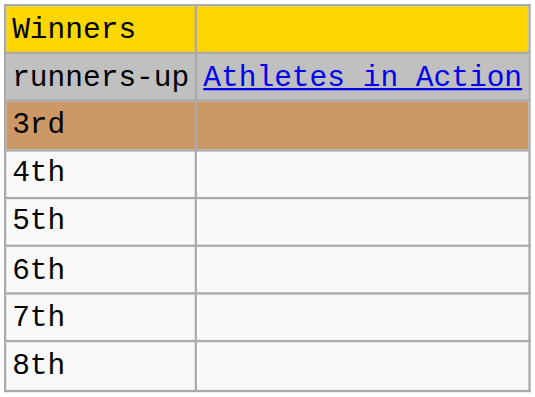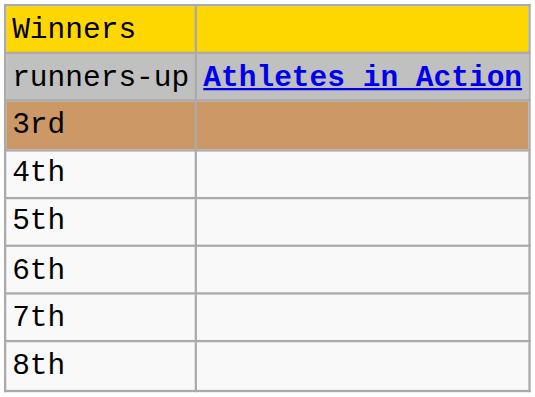(363, 77) normal -> (363, 77) bold
